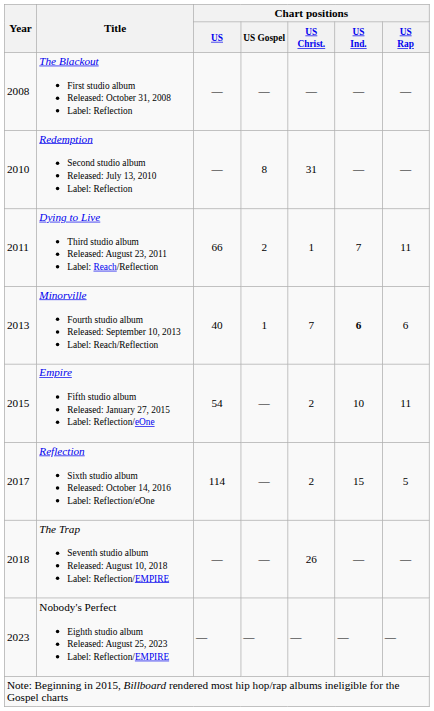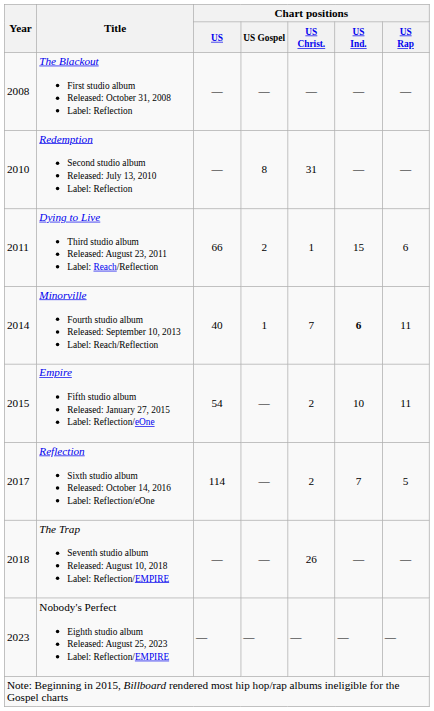(359, 247) 7 -> (359, 247) 15
(406, 247) 11 -> (406, 247) 6
(18, 325) 2013 -> (18, 325) 2014
(406, 325) 6 -> (406, 325) 11
(359, 481) 15 -> (359, 481) 7
